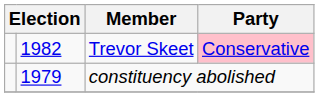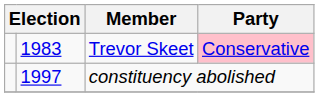(41, 48) 1982 -> (41, 48) 1983
(41, 77) 1979 -> (41, 77) 1997
